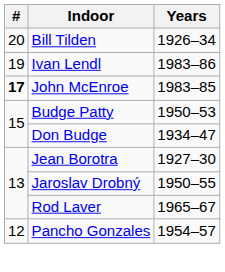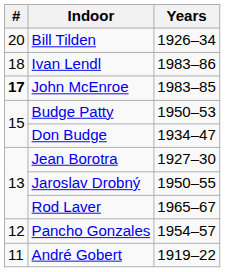(16, 64) 19 -> (16, 64) 18
+ row: (77, 254)
